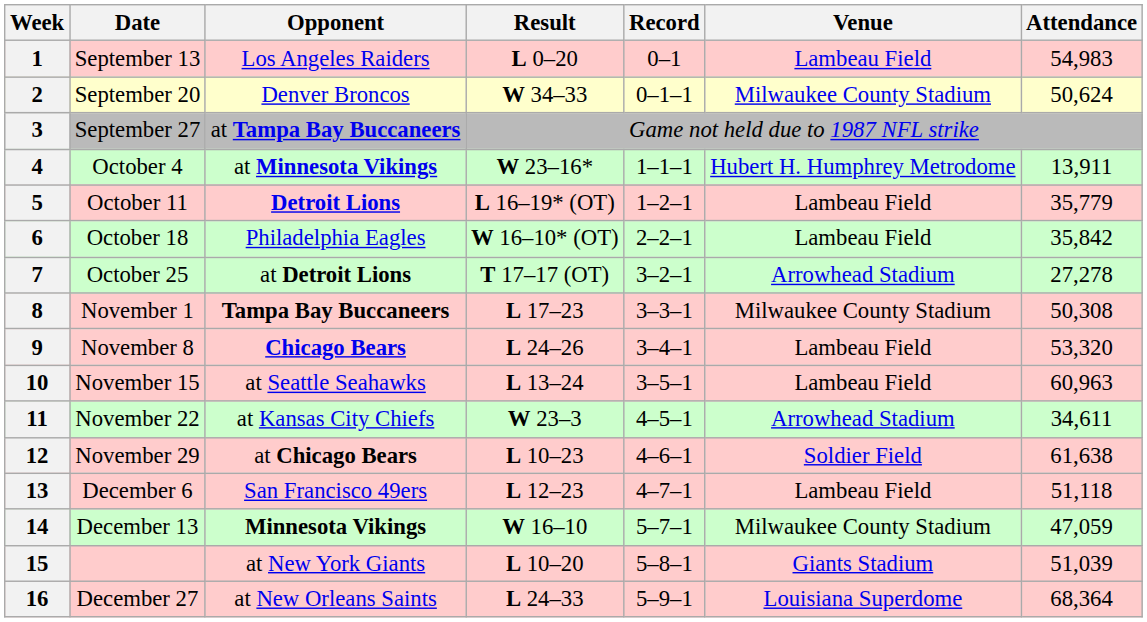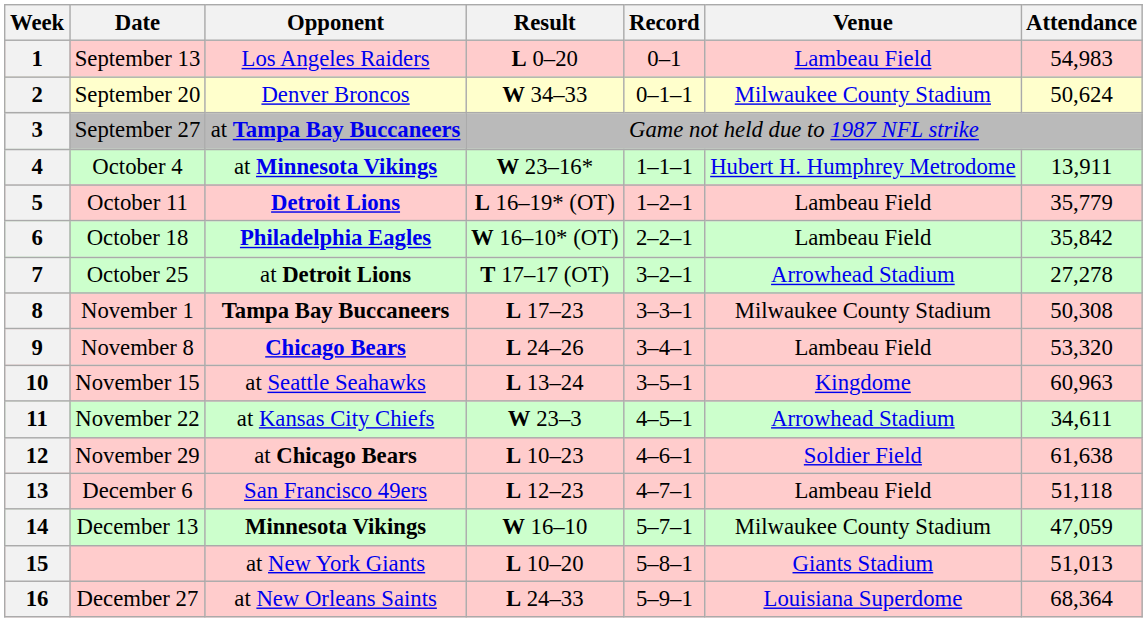(336, 238) normal -> (336, 238) bold
(863, 382) Lambeau Field -> (863, 382) Kingdome
(1082, 563) 51,039 -> (1082, 563) 51,013
